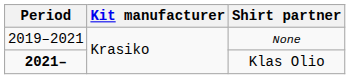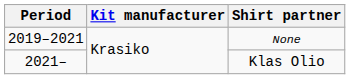(46, 62) bold -> (46, 62) normal
